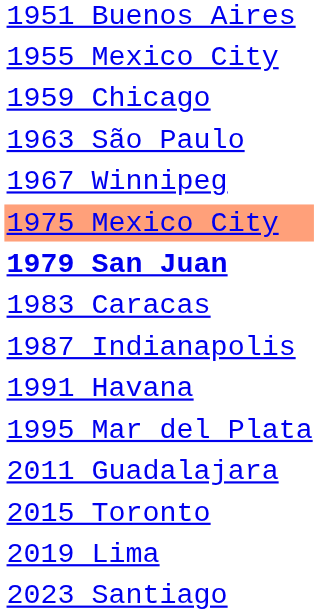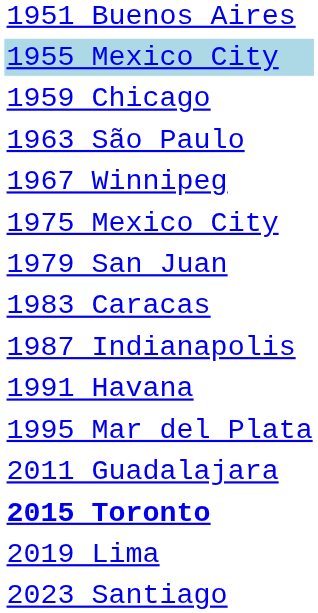(143, 57) no background -> (143, 57) lightblue background
(143, 223) lightsalmon background -> (143, 223) no background
(117, 264) bold -> (117, 264) normal
(109, 513) normal -> (109, 513) bold
